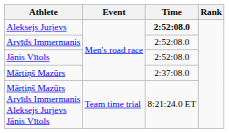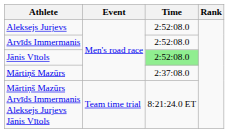(172, 27) bold -> (172, 27) normal
(172, 58) no background -> (172, 58) lightgreen background
